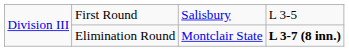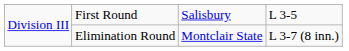(305, 35) bold -> (304, 35) normal
